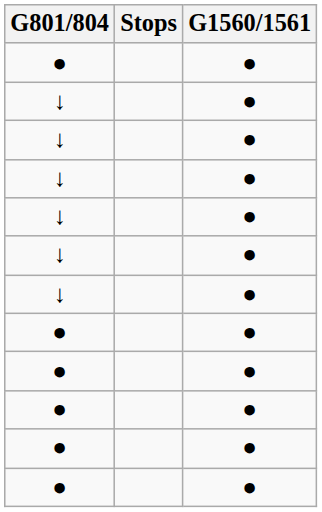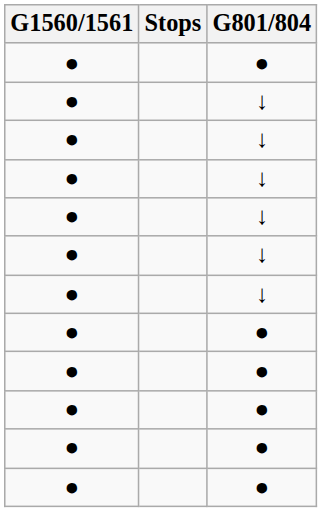columns swapped: (60, 23) <-> (250, 23)
